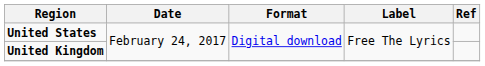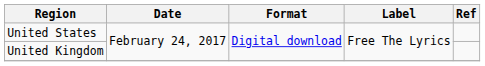(52, 32) bold -> (52, 32) normal
(55, 51) bold -> (55, 51) normal
